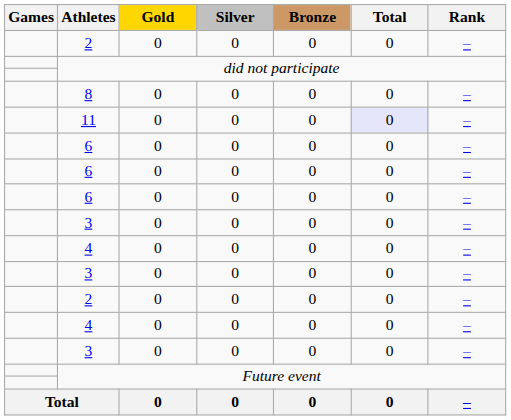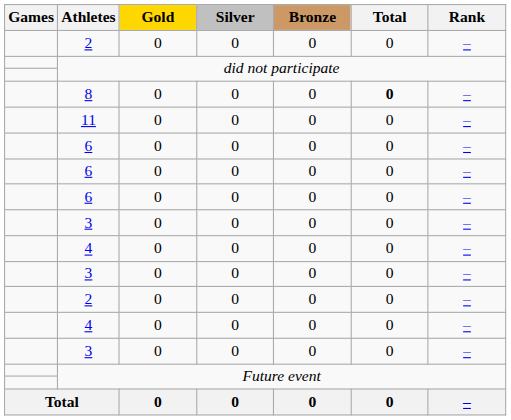(390, 94) normal -> (390, 94) bold
(390, 120) lavender background -> (390, 120) no background
